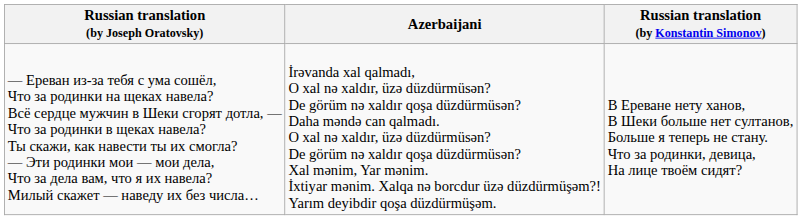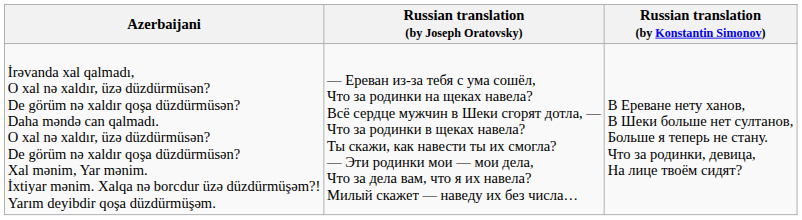columns swapped: (445, 24) <-> (145, 24)
